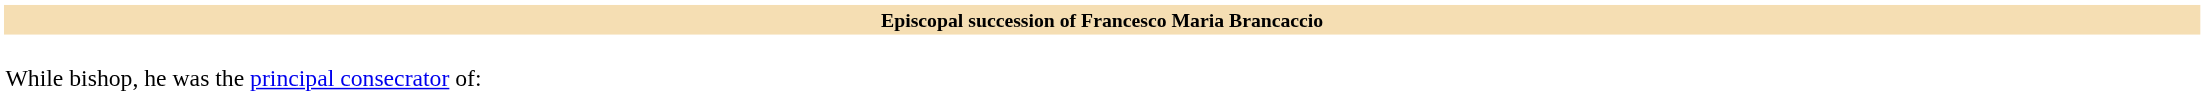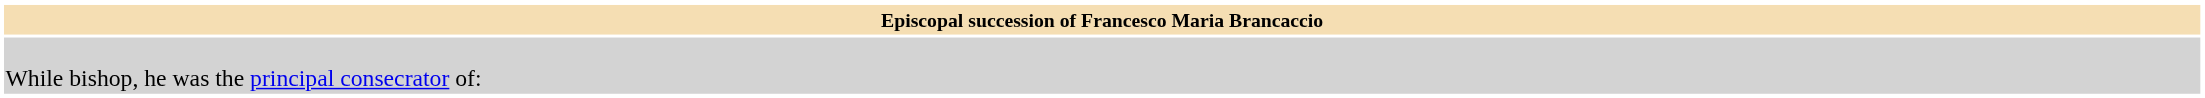(244, 78) no background -> (244, 78) lightgrey background
